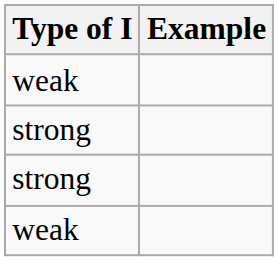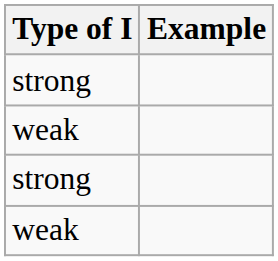(46, 79) weak -> (52, 79) strong
(52, 129) strong -> (46, 129) weak
